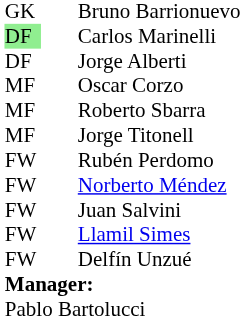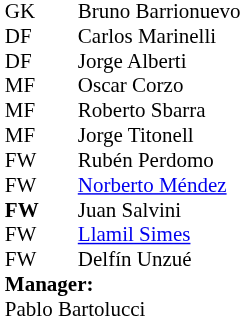(18, 36) lightgreen background -> (18, 36) no background
(21, 209) normal -> (22, 209) bold
